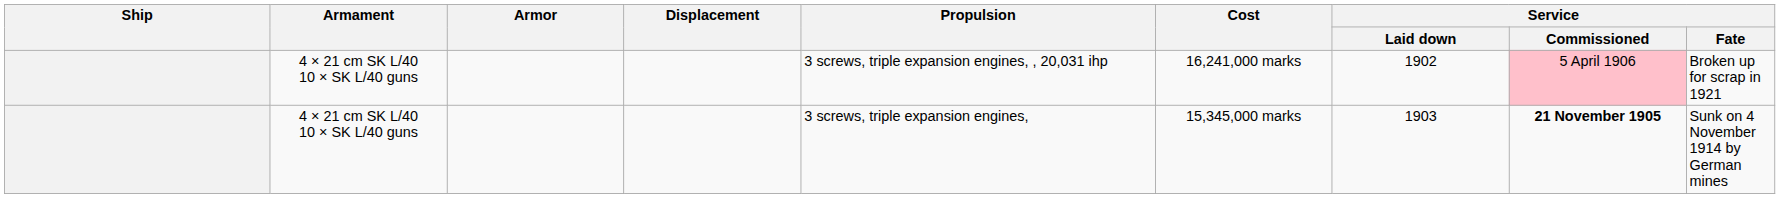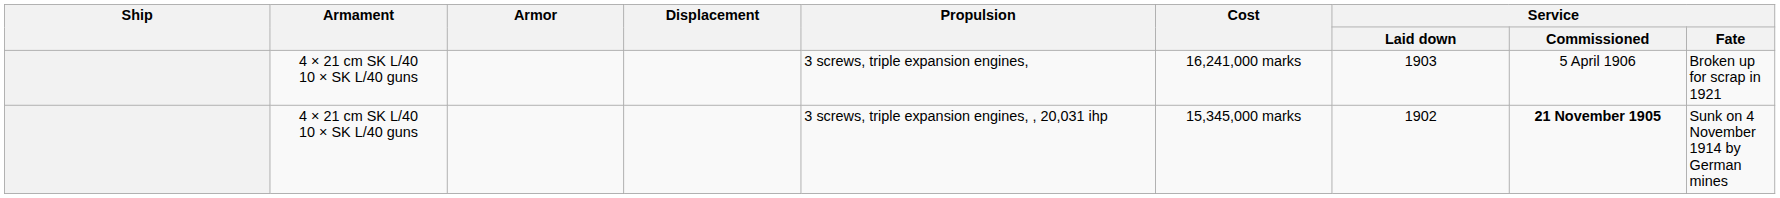(956, 61) 3 screws, triple expansion engines, , 20,031 ihp -> (916, 61) 3 screws, triple expansion engines,
(1421, 61) 1902 -> (1421, 61) 1903
(1598, 61) pink background -> (1598, 61) no background
(916, 116) 3 screws, triple expansion engines, -> (956, 116) 3 screws, triple expansion engines, , 20,031 ihp
(1421, 116) 1903 -> (1421, 116) 1902
